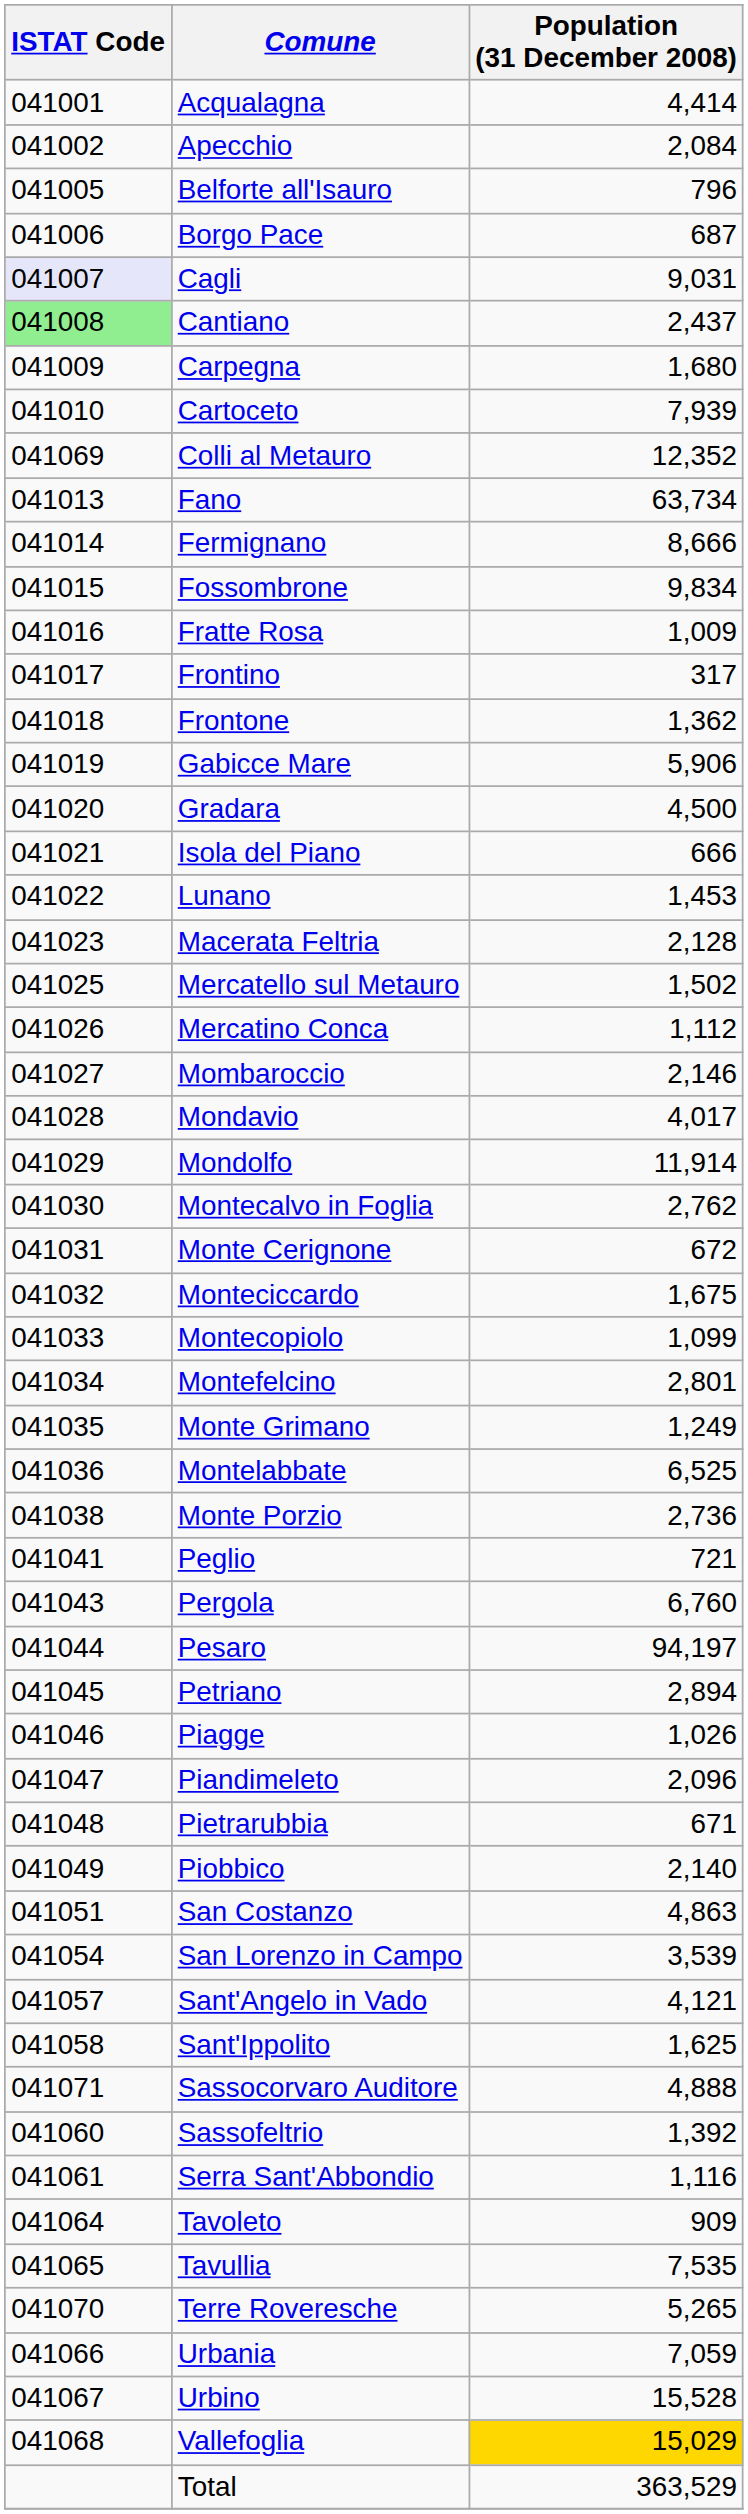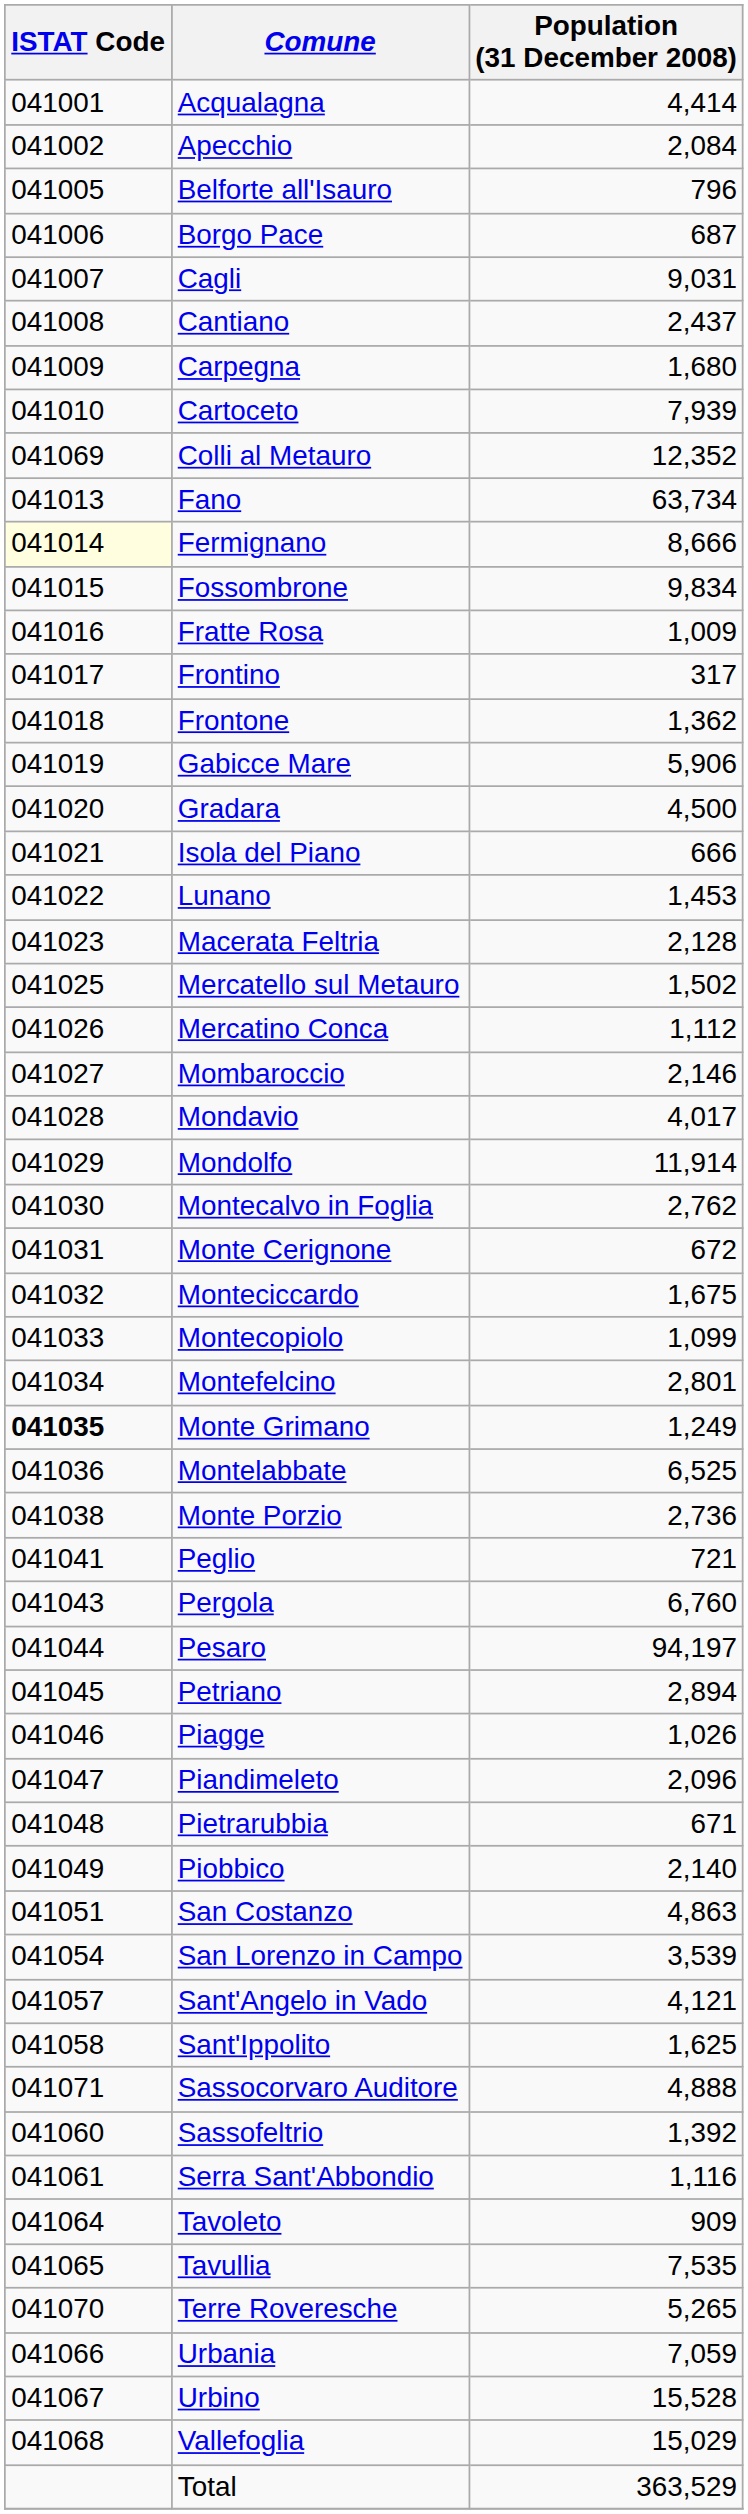(58, 278) lavender background -> (58, 278) no background
(58, 322) lightgreen background -> (58, 322) no background
(58, 543) no background -> (58, 543) lightyellow background
(58, 1426) normal -> (58, 1426) bold
(694, 2442) gold background -> (694, 2442) no background
